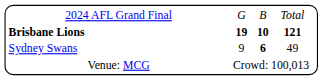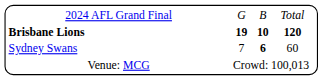(292, 32) 121 -> (292, 32) 120
(241, 48) 9 -> (241, 48) 7
(292, 48) 49 -> (292, 48) 60
